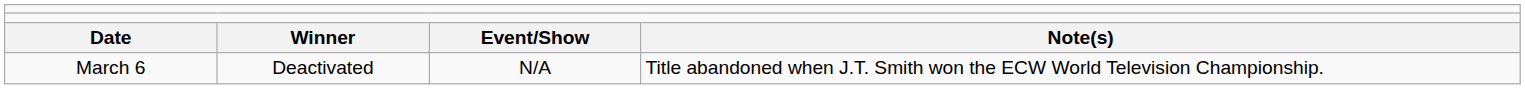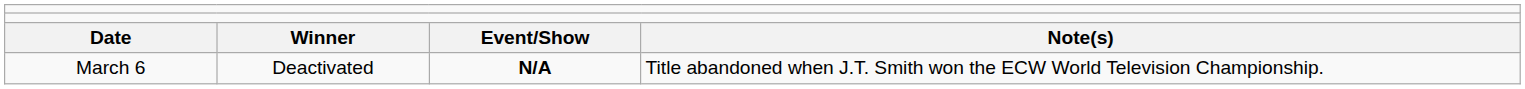(535, 67) normal -> (535, 67) bold
